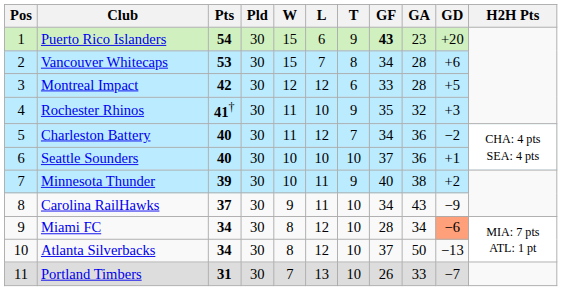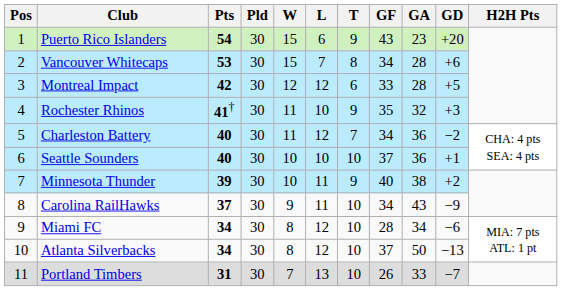(386, 39) bold -> (386, 39) normal
(452, 227) lightsalmon background -> (452, 227) no background
